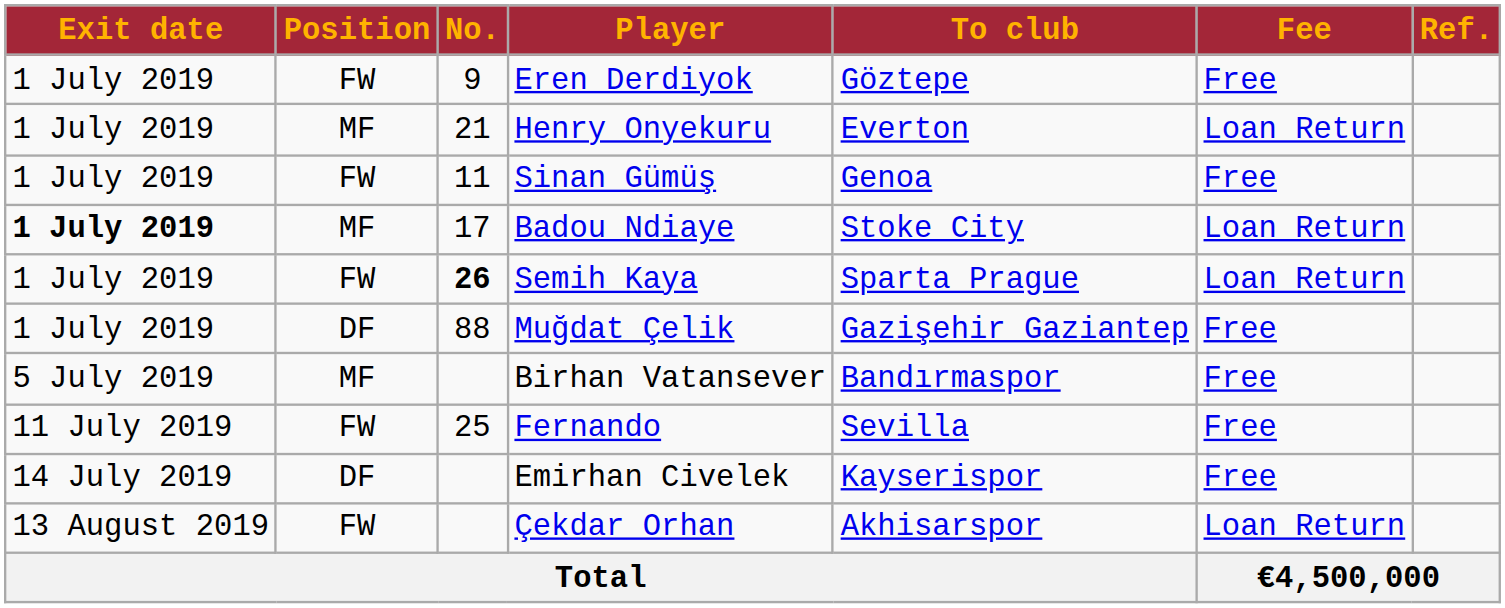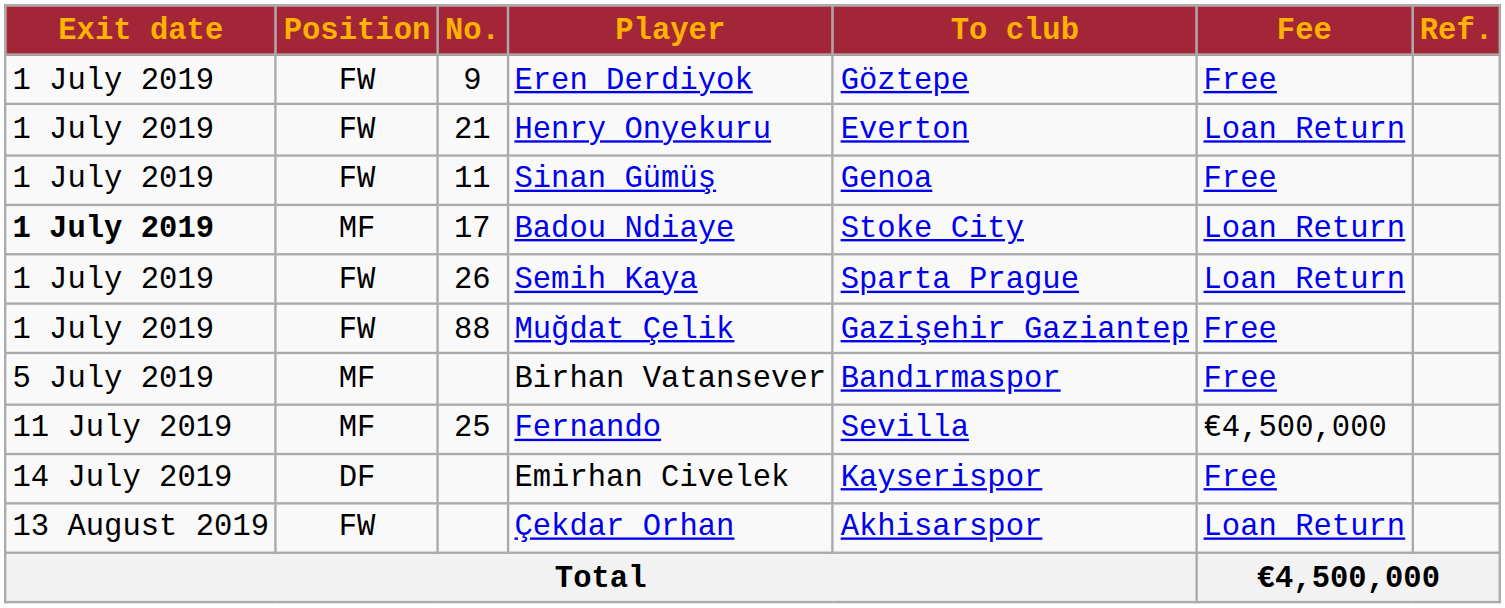(357, 130) MF -> (357, 130) FW
(472, 279) bold -> (472, 279) normal
(357, 329) DF -> (357, 329) FW
(357, 428) FW -> (357, 428) MF
(1240, 428) Free -> (1295, 428) €4,500,000
